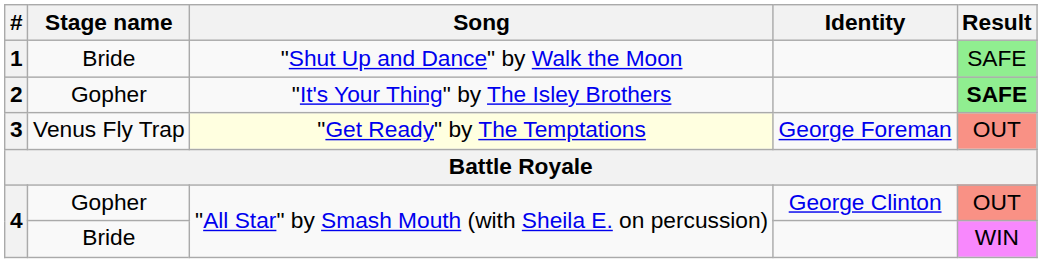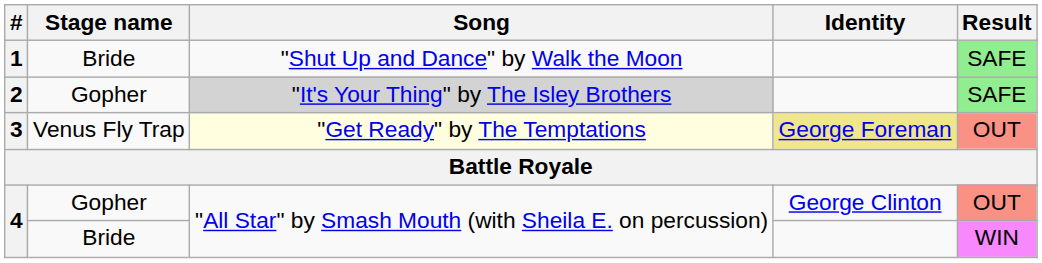(482, 94) no background -> (482, 94) lightgrey background
(997, 94) bold -> (997, 94) normal
(865, 130) no background -> (865, 130) khaki background
